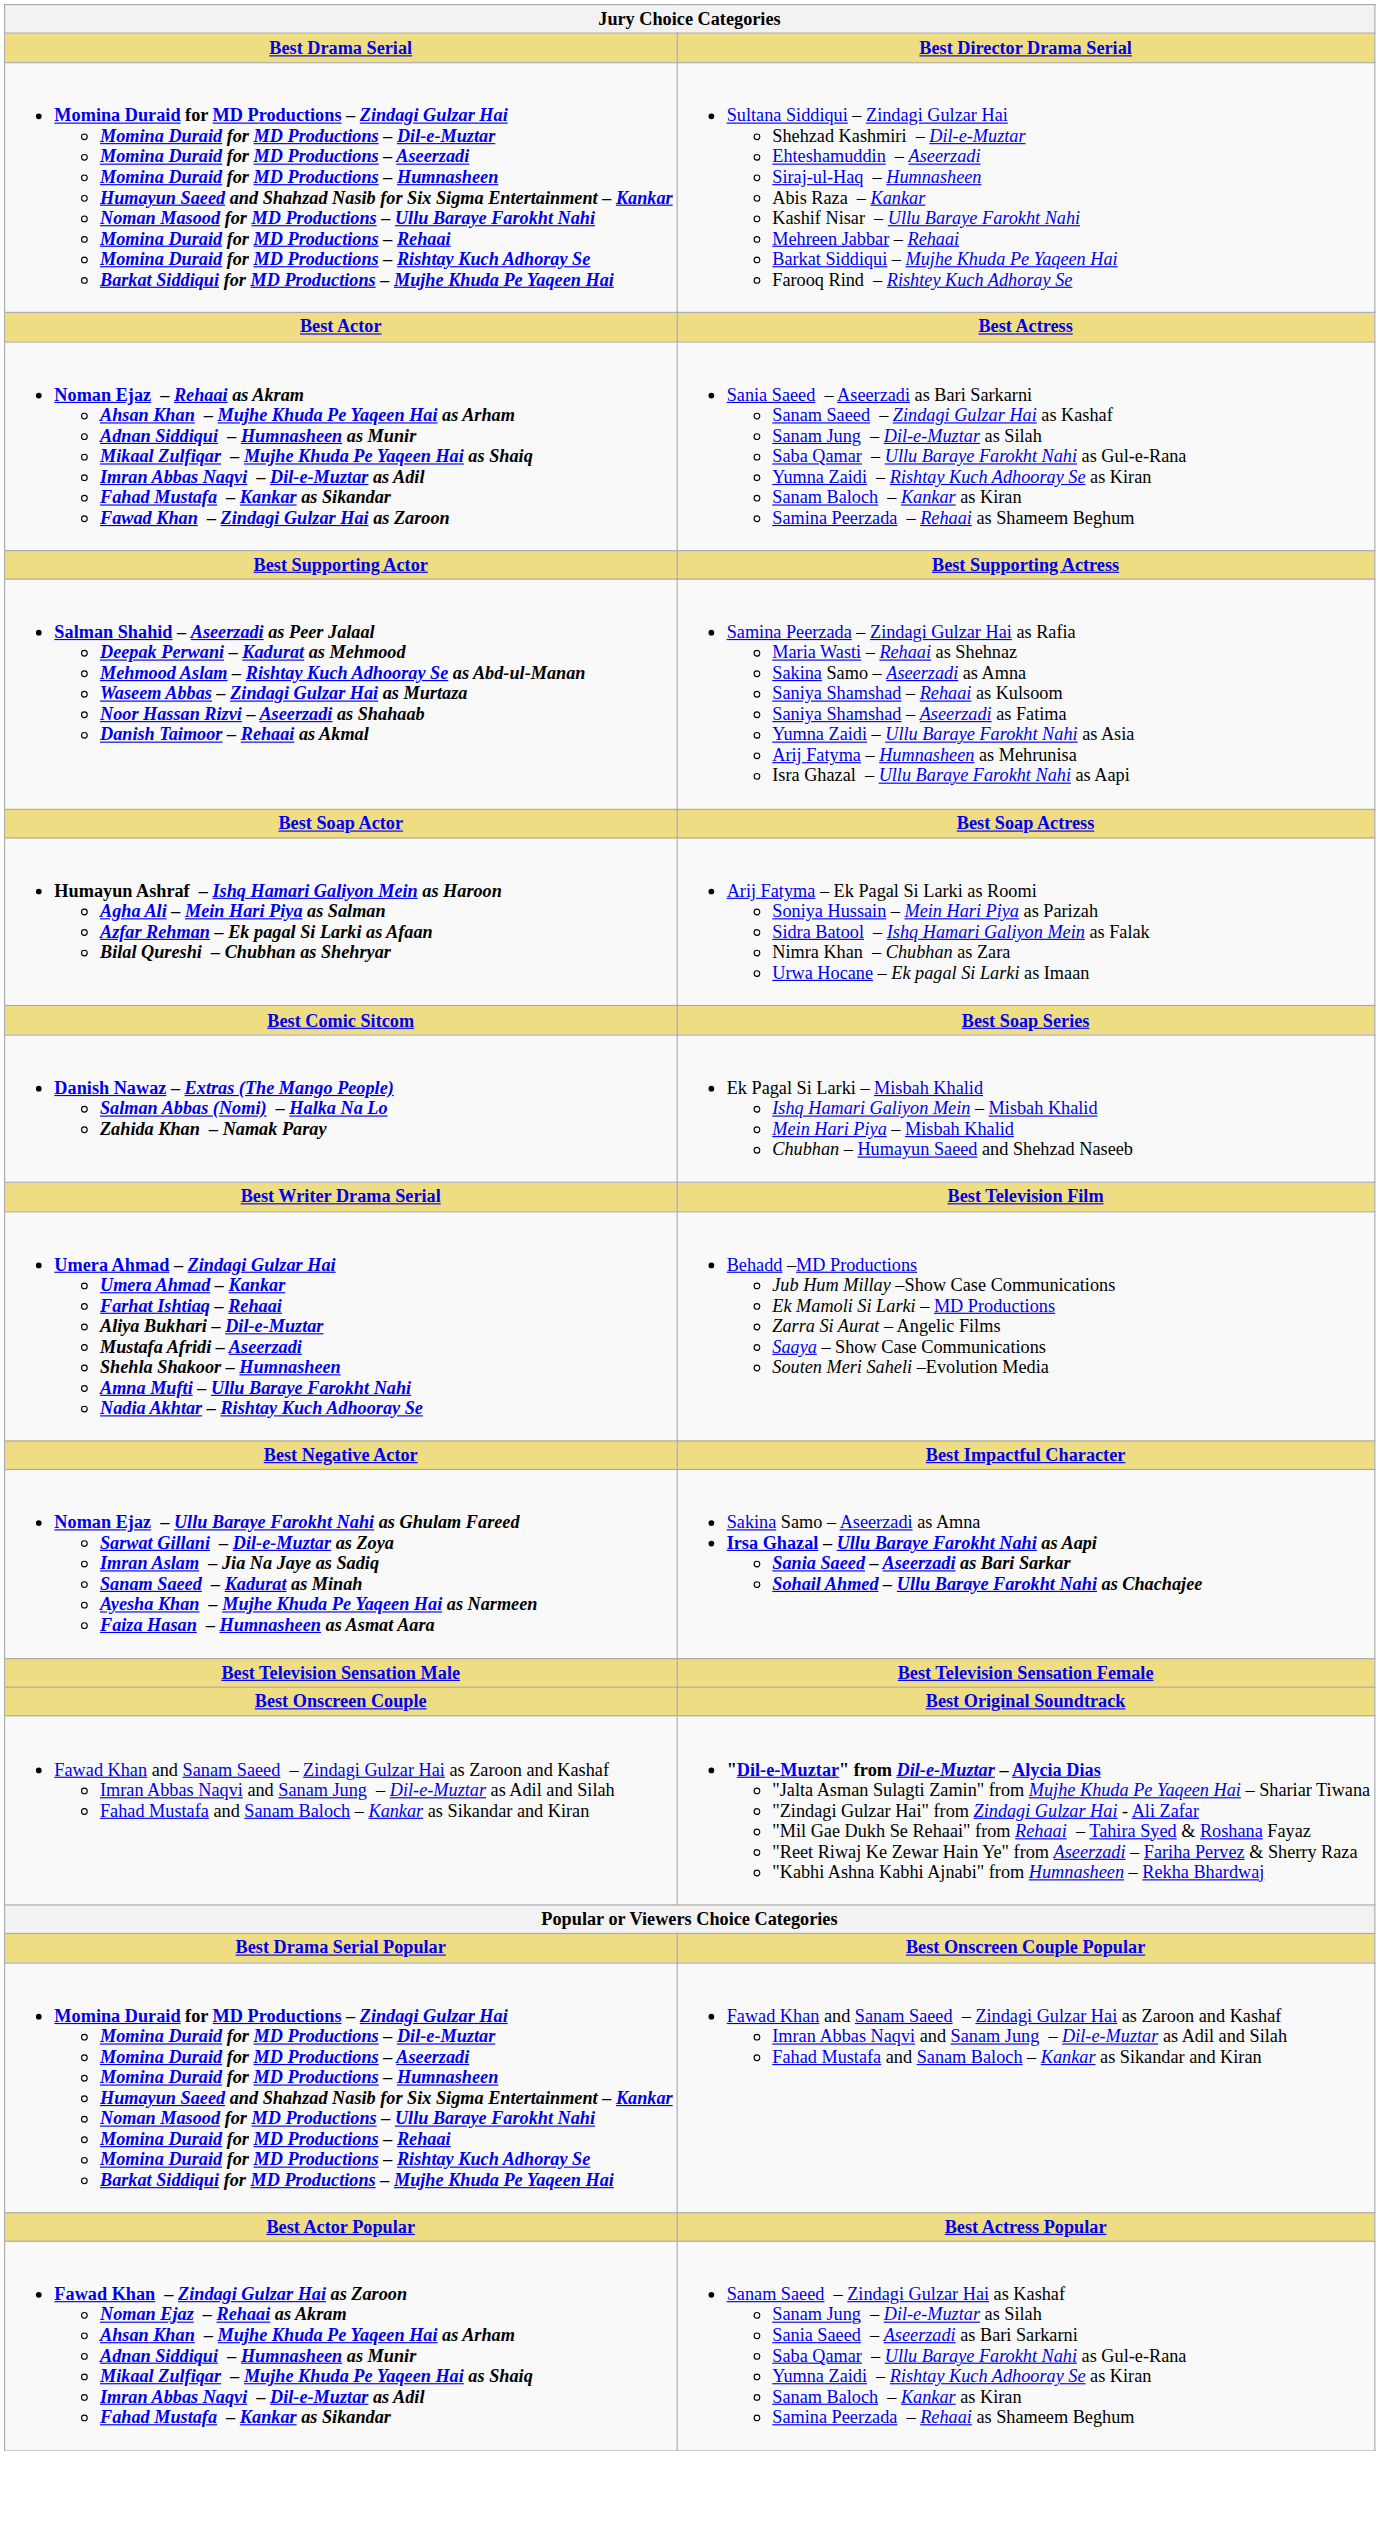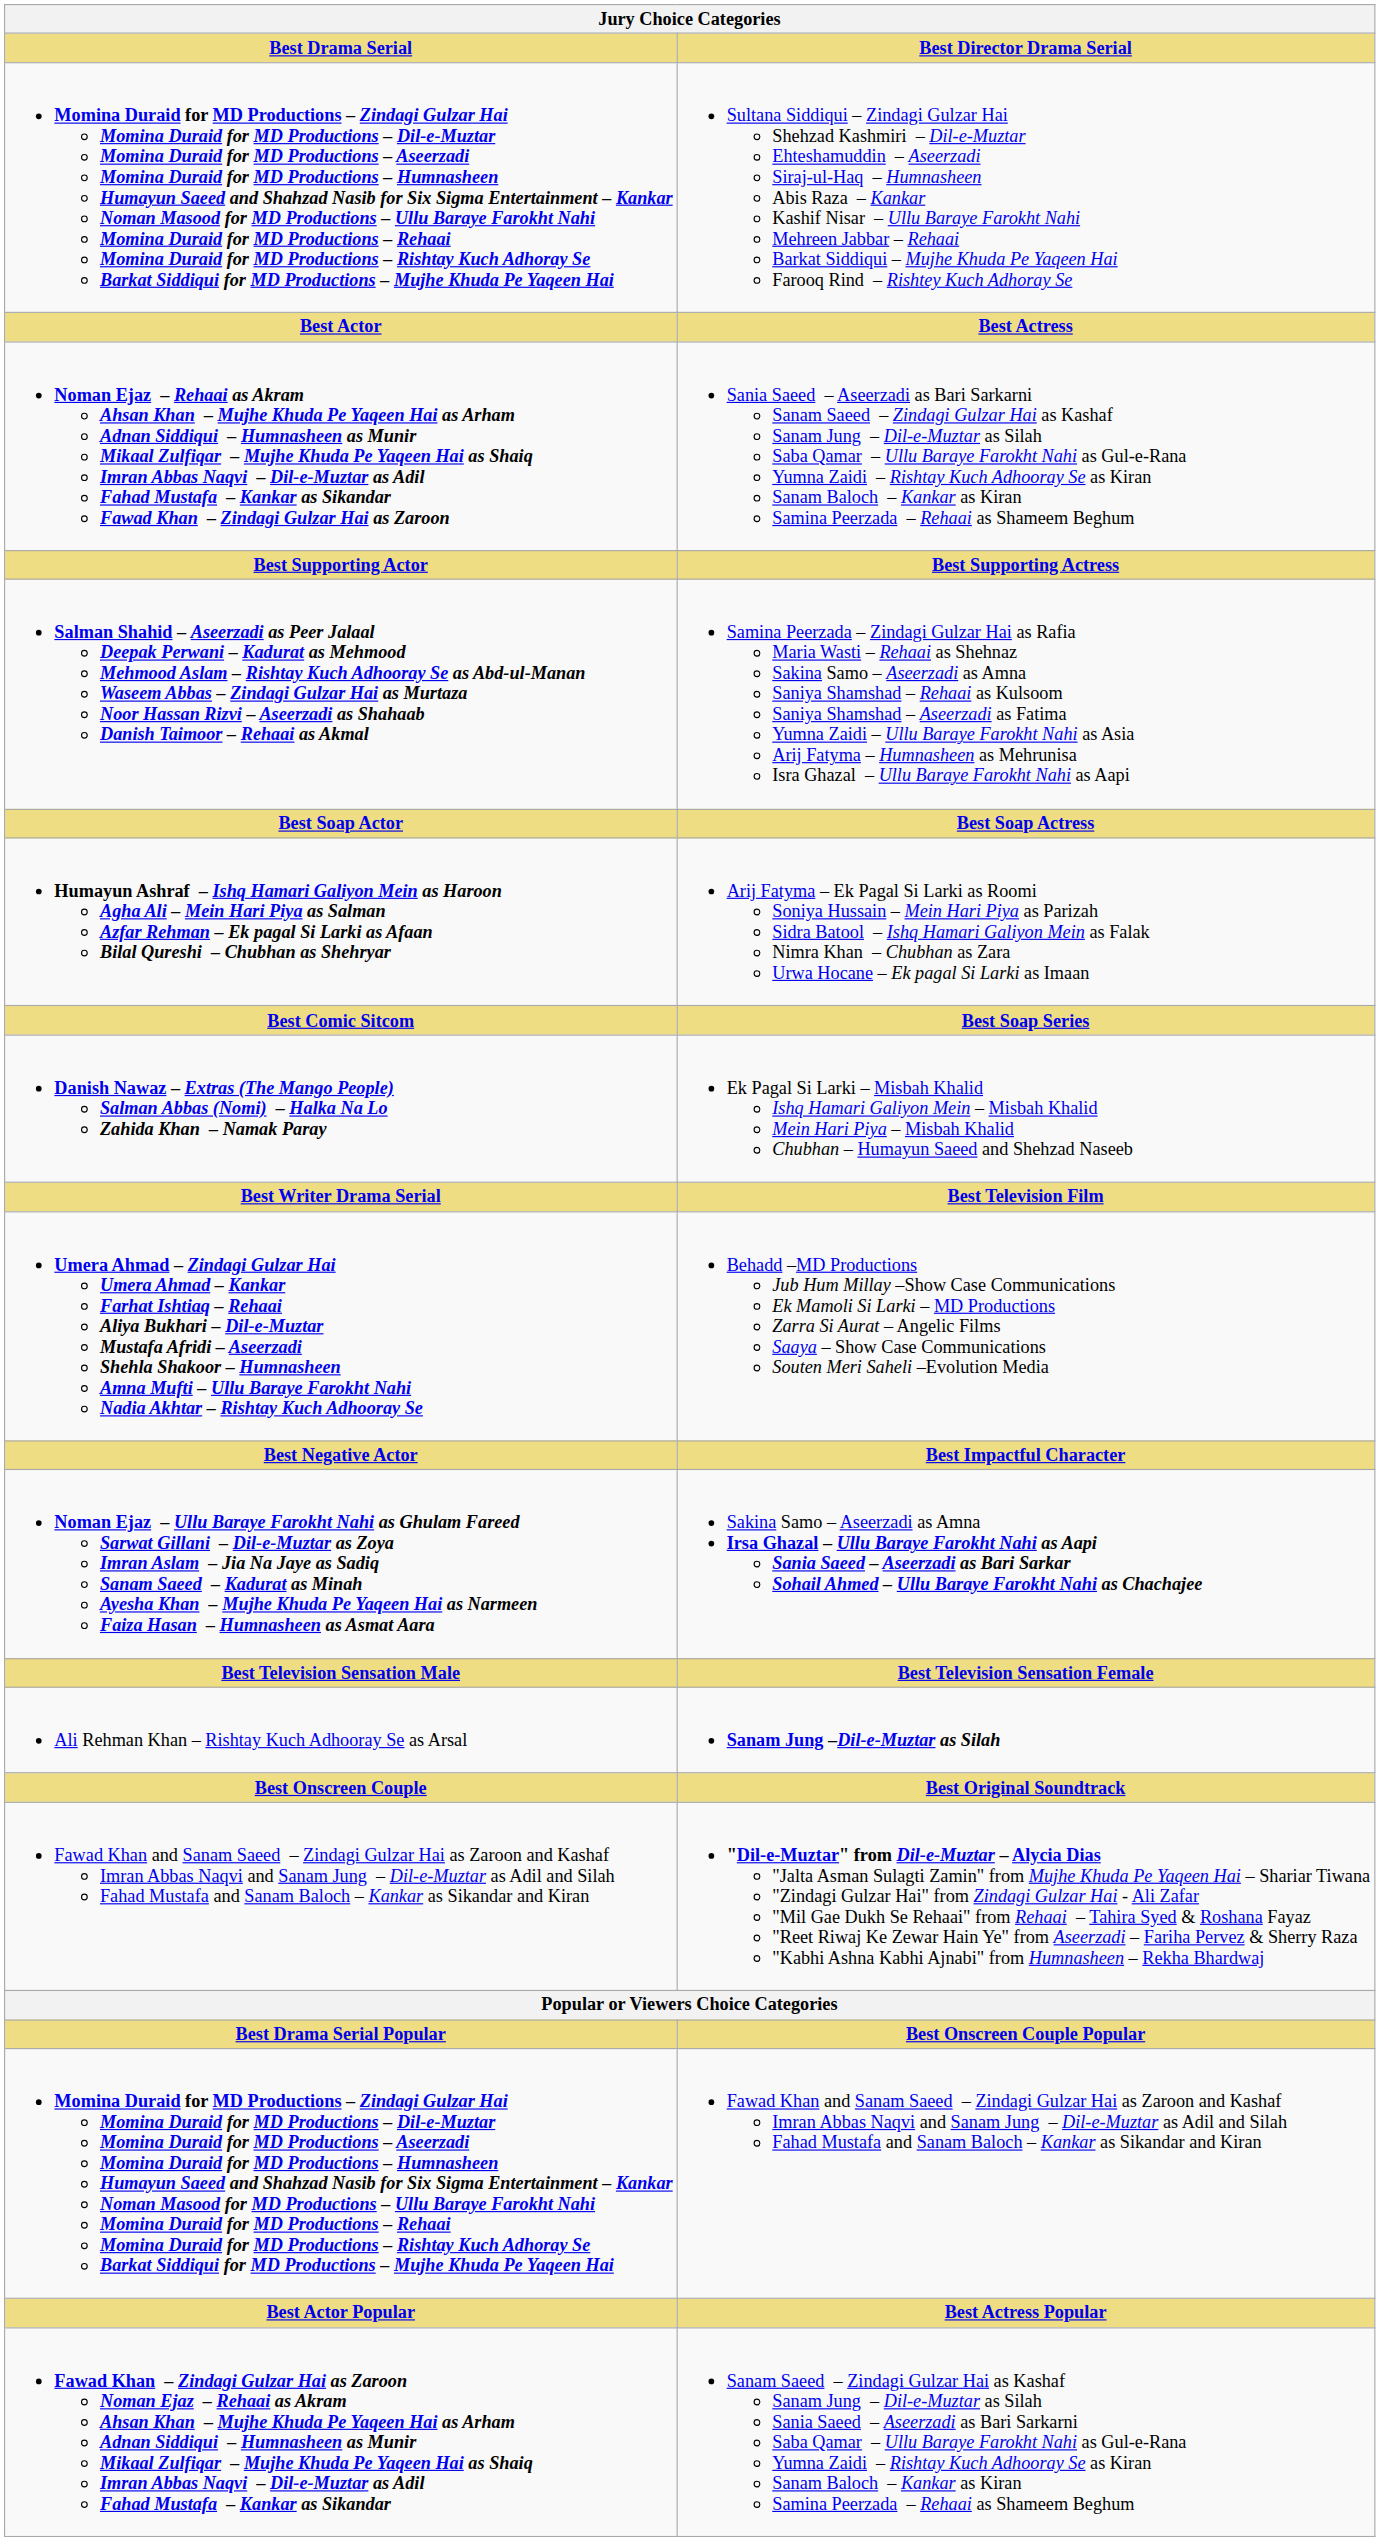+ row: (1026, 1740)
